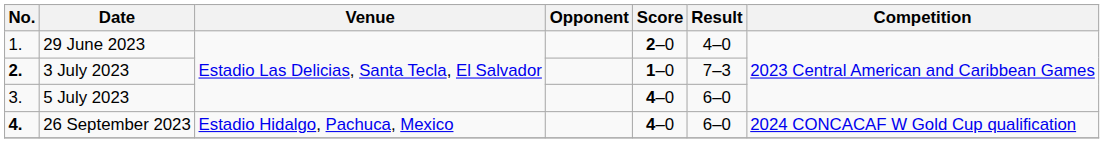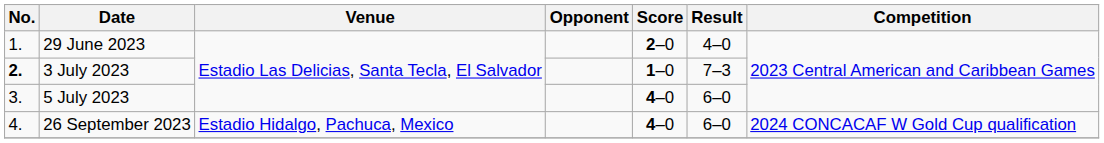(15, 124) bold -> (15, 124) normal
